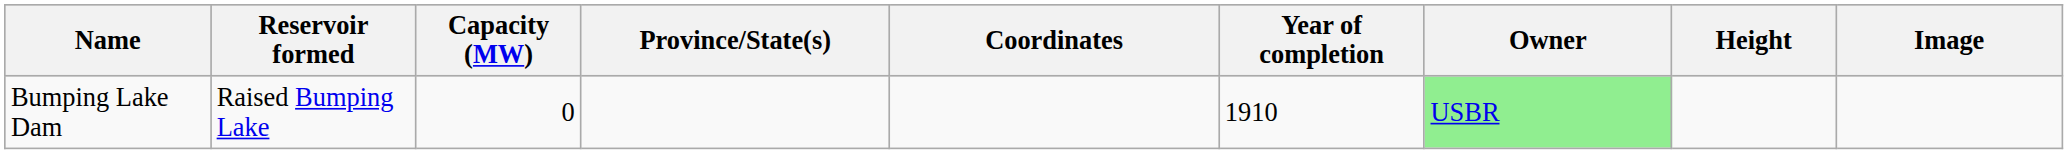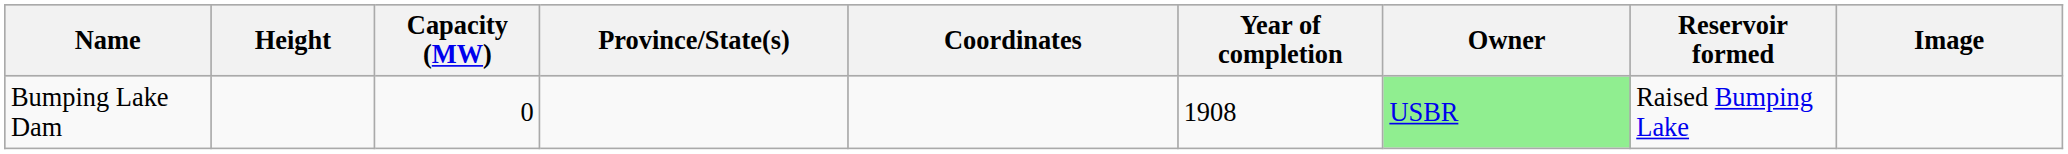columns swapped: (1754, 40) <-> (313, 40)
(1251, 111) 1910 -> (1210, 111) 1908
